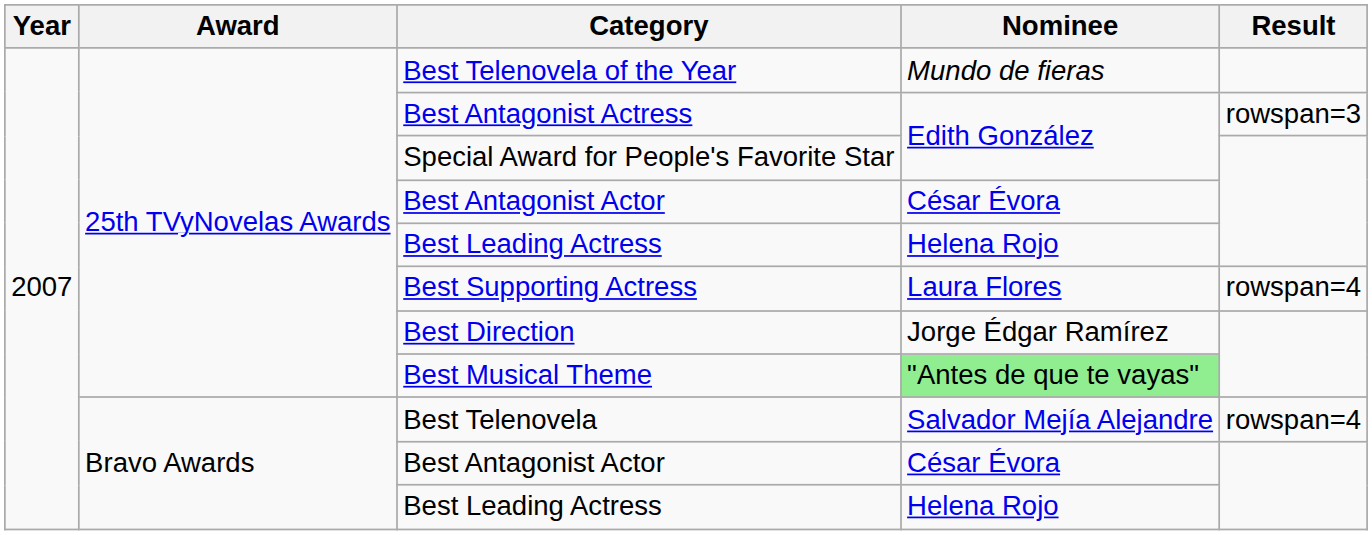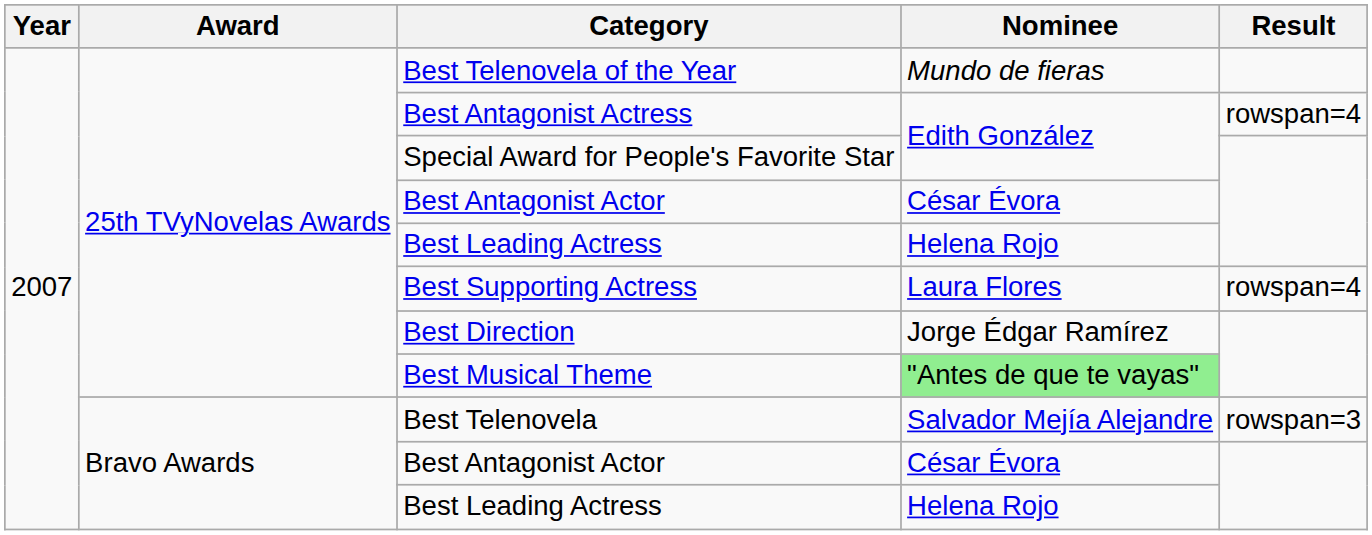(1293, 113) rowspan=3 -> (1293, 113) rowspan=4
(1293, 419) rowspan=4 -> (1293, 419) rowspan=3
